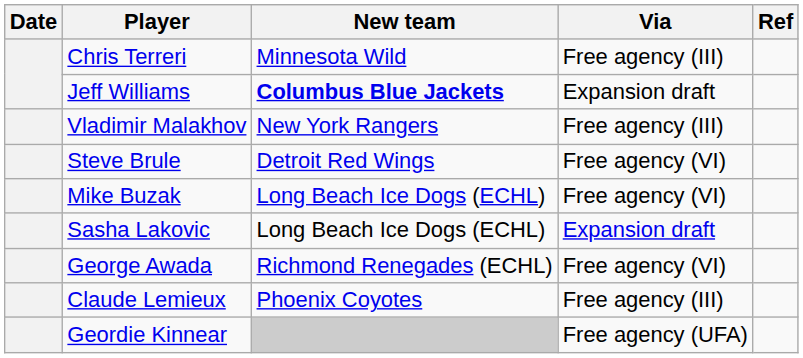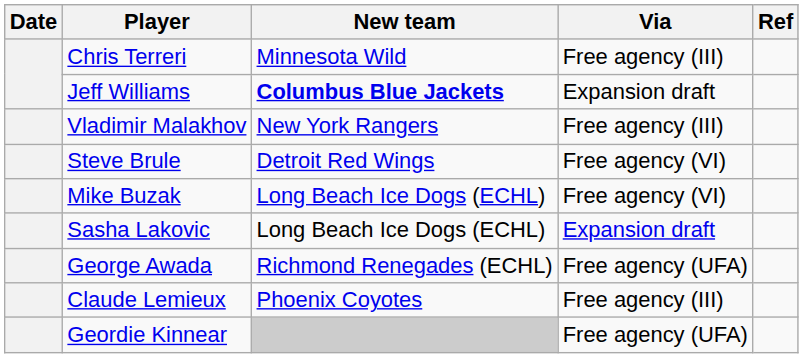(644, 265) Free agency (VI) -> (655, 265) Free agency (UFA)
